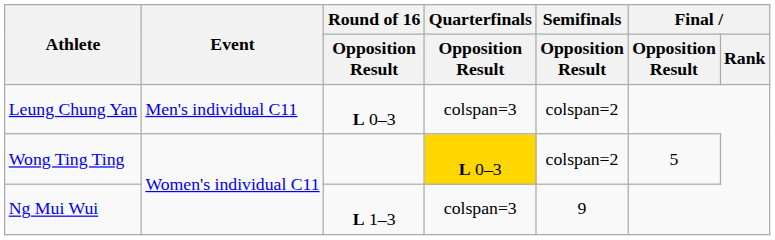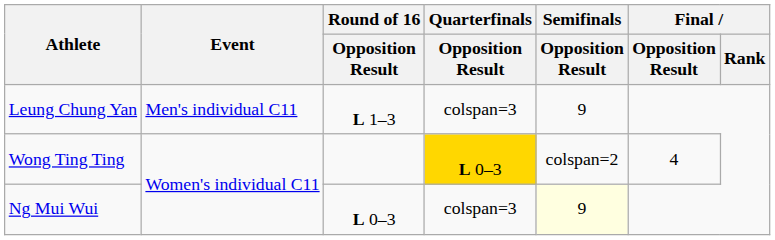(374, 119) L 0–3 -> (374, 119) L 1–3
(582, 109) colspan=2 -> (582, 109) 9
(674, 159) 5 -> (674, 159) 4
(374, 219) L 1–3 -> (374, 219) L 0–3
(582, 209) no background -> (582, 209) lightyellow background
